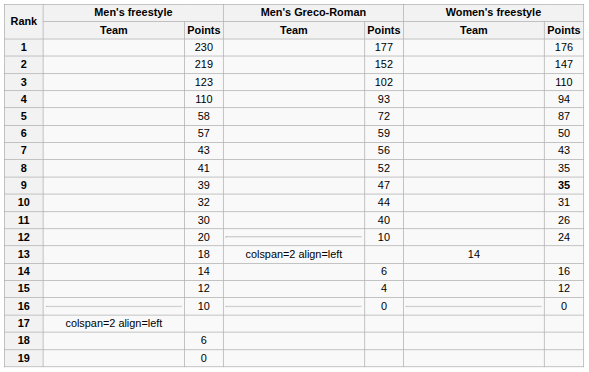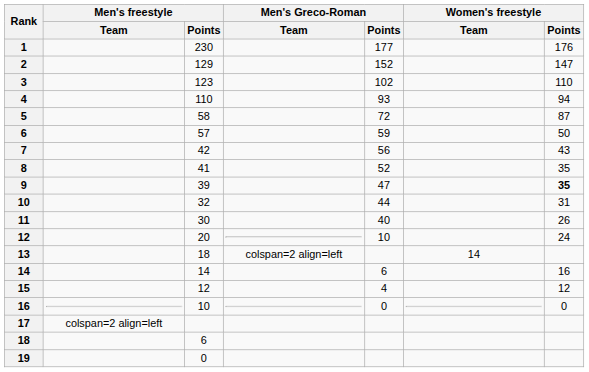(204, 64) 219 -> (204, 64) 129
(204, 151) 43 -> (204, 151) 42
